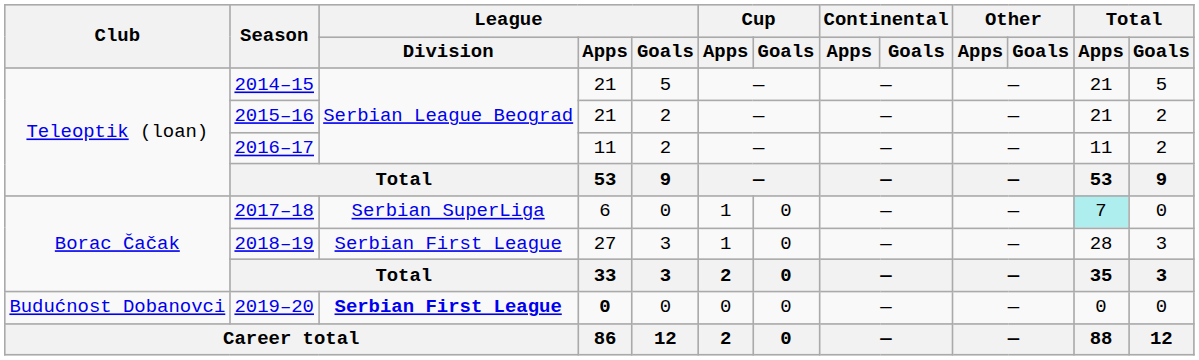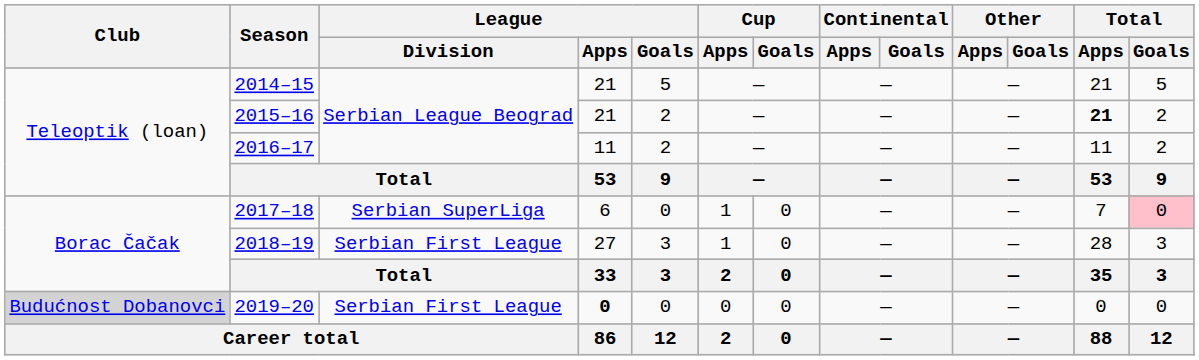(1101, 116) normal -> (1101, 116) bold
(1101, 211) paleturquoise background -> (1101, 211) no background
(1161, 211) no background -> (1161, 211) pink background
(117, 307) no background -> (117, 307) lightgrey background
(448, 307) bold -> (448, 307) normal
